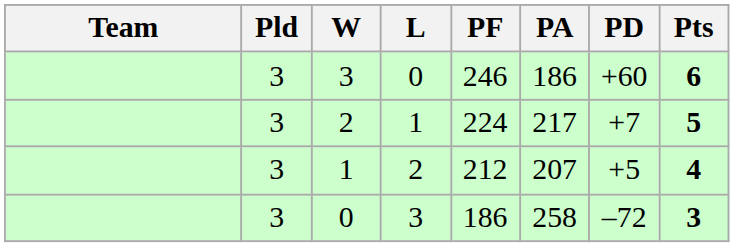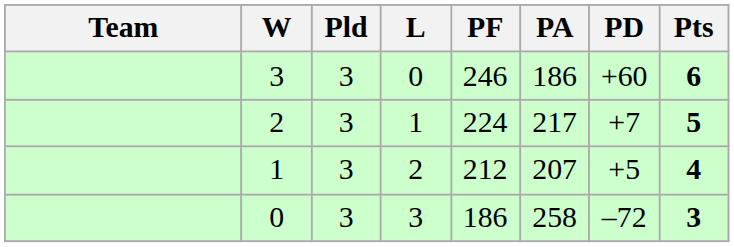columns swapped: (277, 28) <-> (346, 28)
